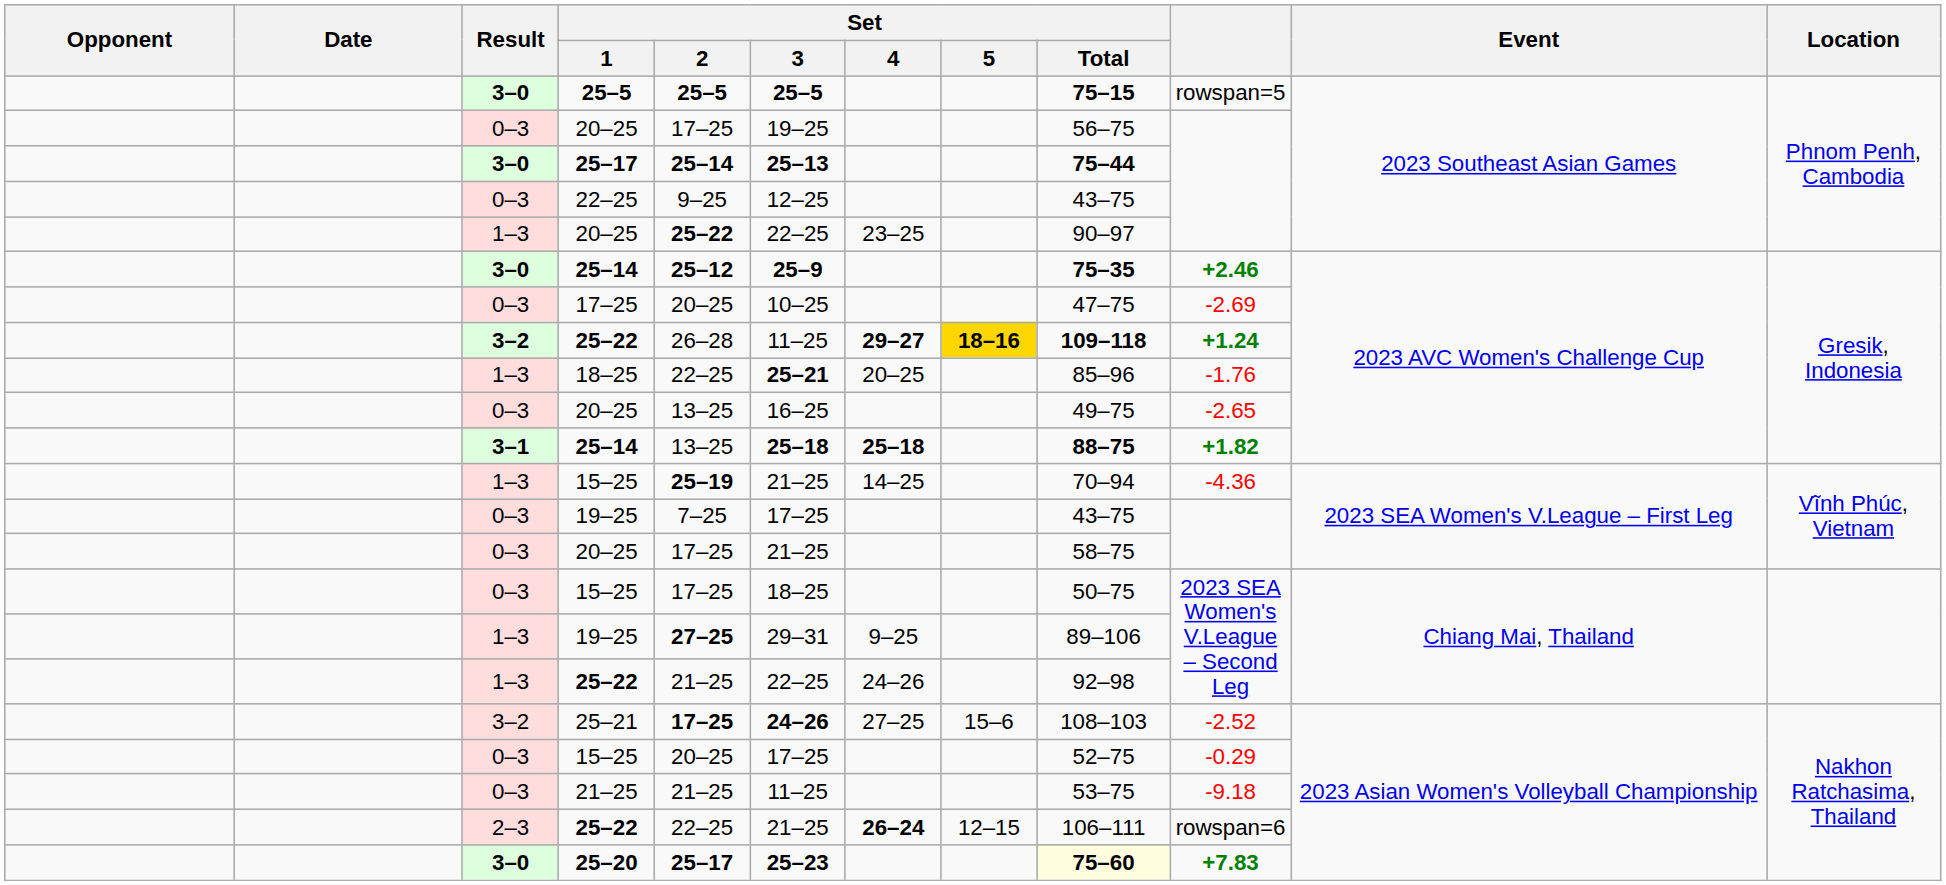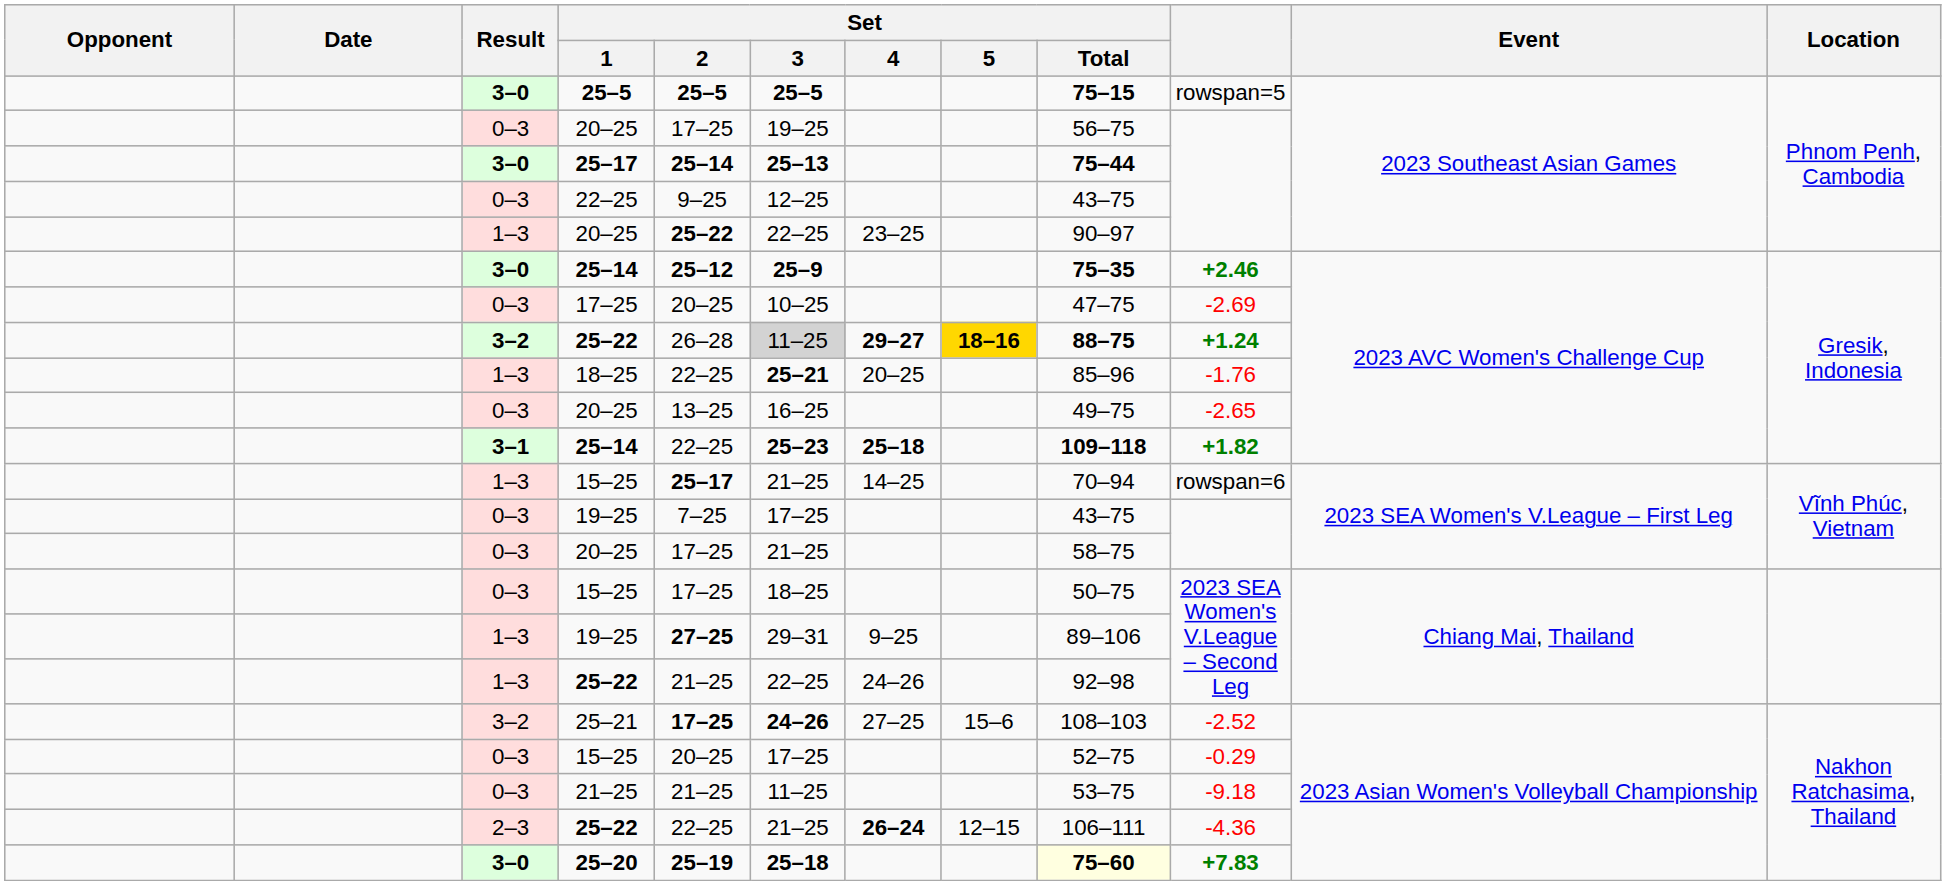(798, 340) no background -> (798, 340) lightgrey background
(1104, 340) 109–118 -> (1104, 340) 88–75
(702, 446) 13–25 -> (702, 446) 22–25
(798, 446) 25–18 -> (798, 446) 25–23
(1104, 446) 88–75 -> (1104, 446) 109–118
(702, 481) 25–19 -> (702, 481) 25–17
(1231, 481) -4.36 -> (1231, 481) rowspan=6
(1231, 827) rowspan=6 -> (1231, 827) -4.36
(702, 863) 25–17 -> (702, 863) 25–19
(798, 863) 25–23 -> (798, 863) 25–18
